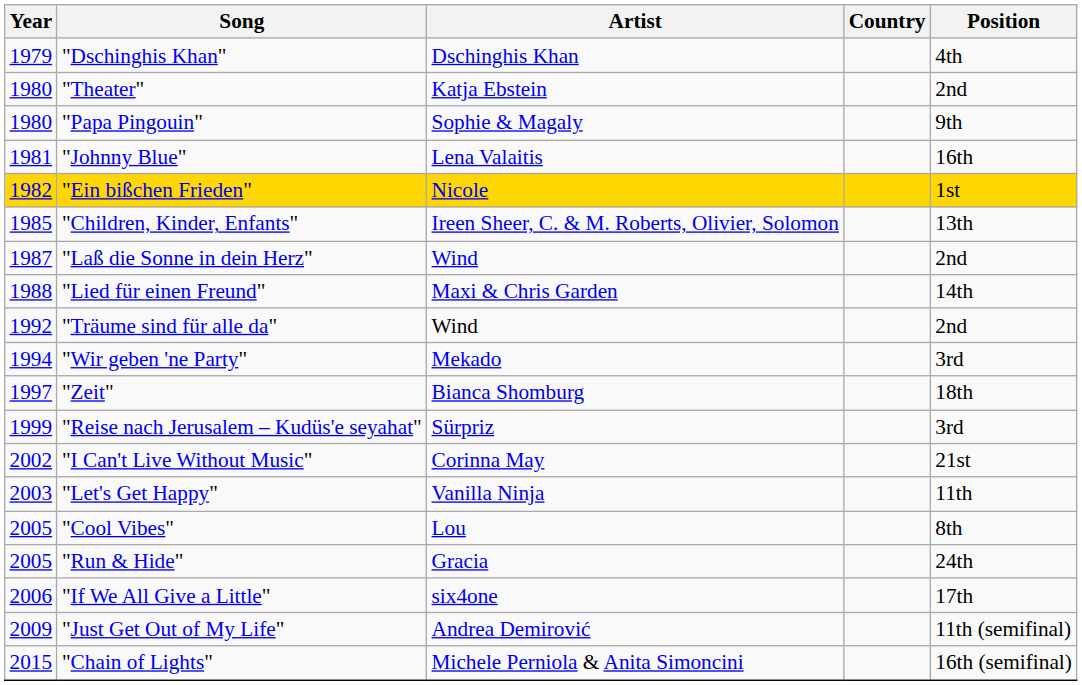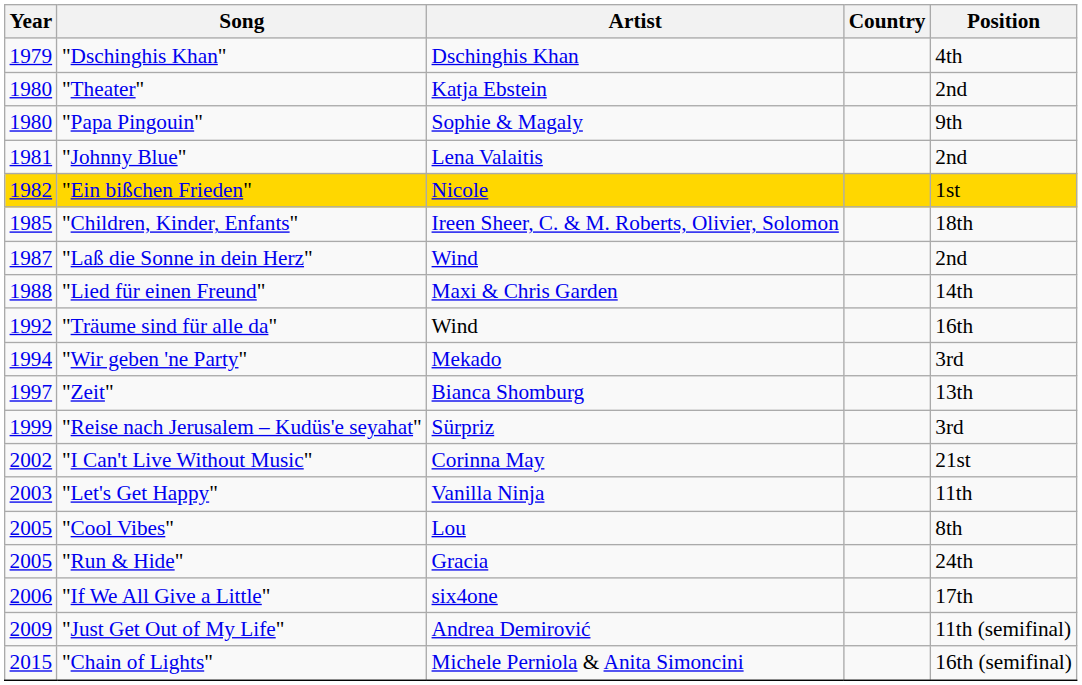(954, 156) 16th -> (951, 156) 2nd
(954, 223) 13th -> (954, 223) 18th
(951, 325) 2nd -> (954, 325) 16th
(954, 392) 18th -> (954, 392) 13th
